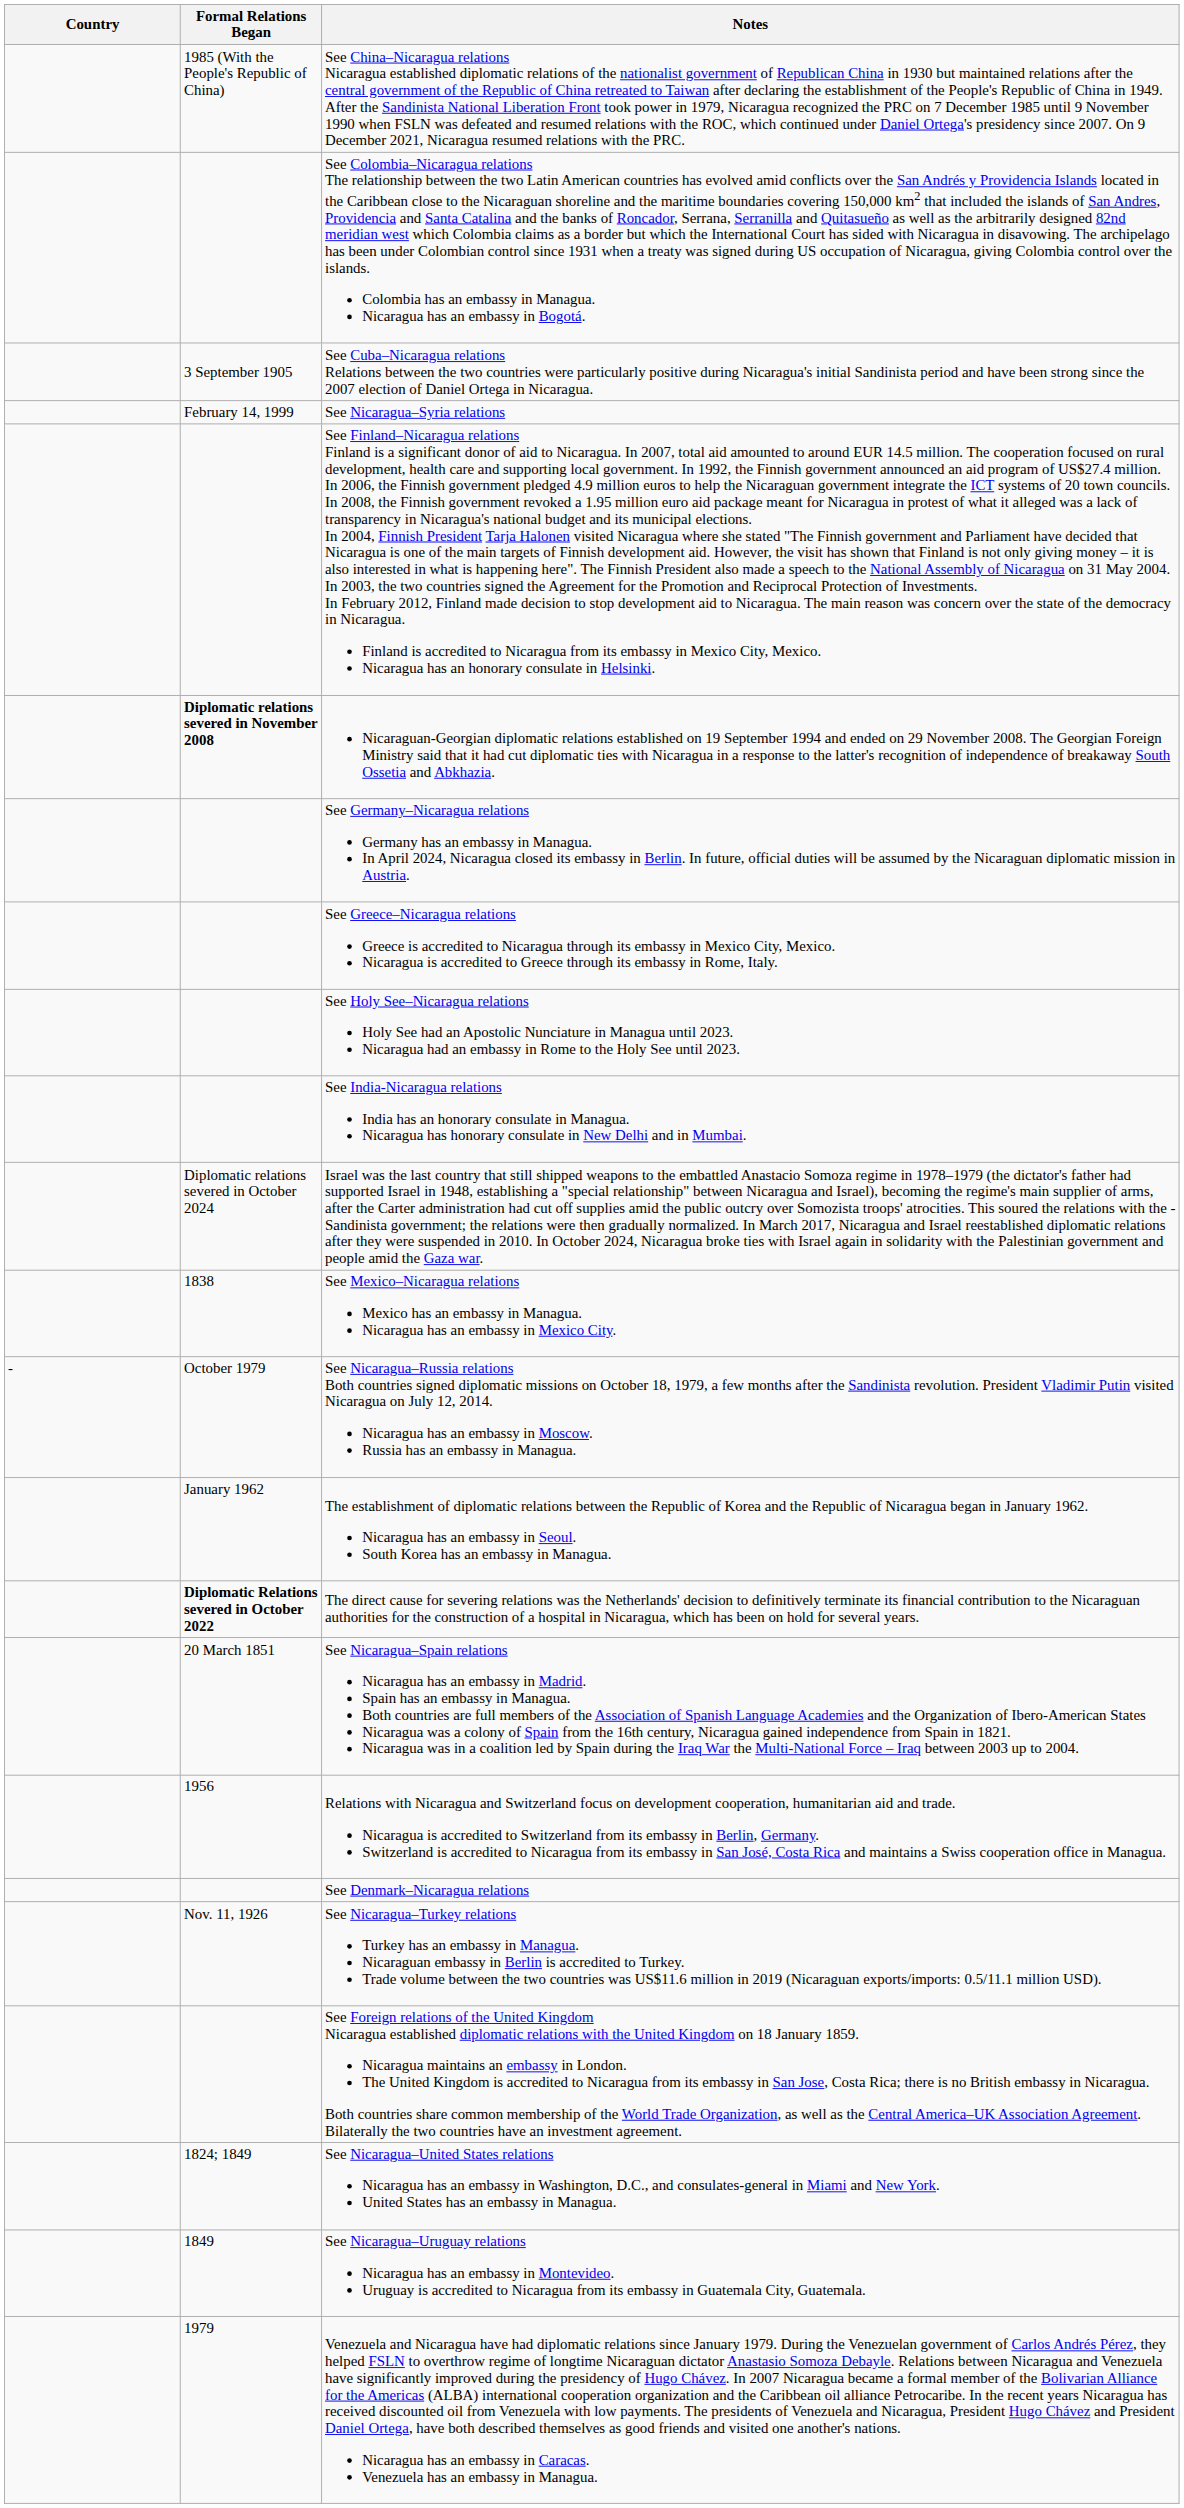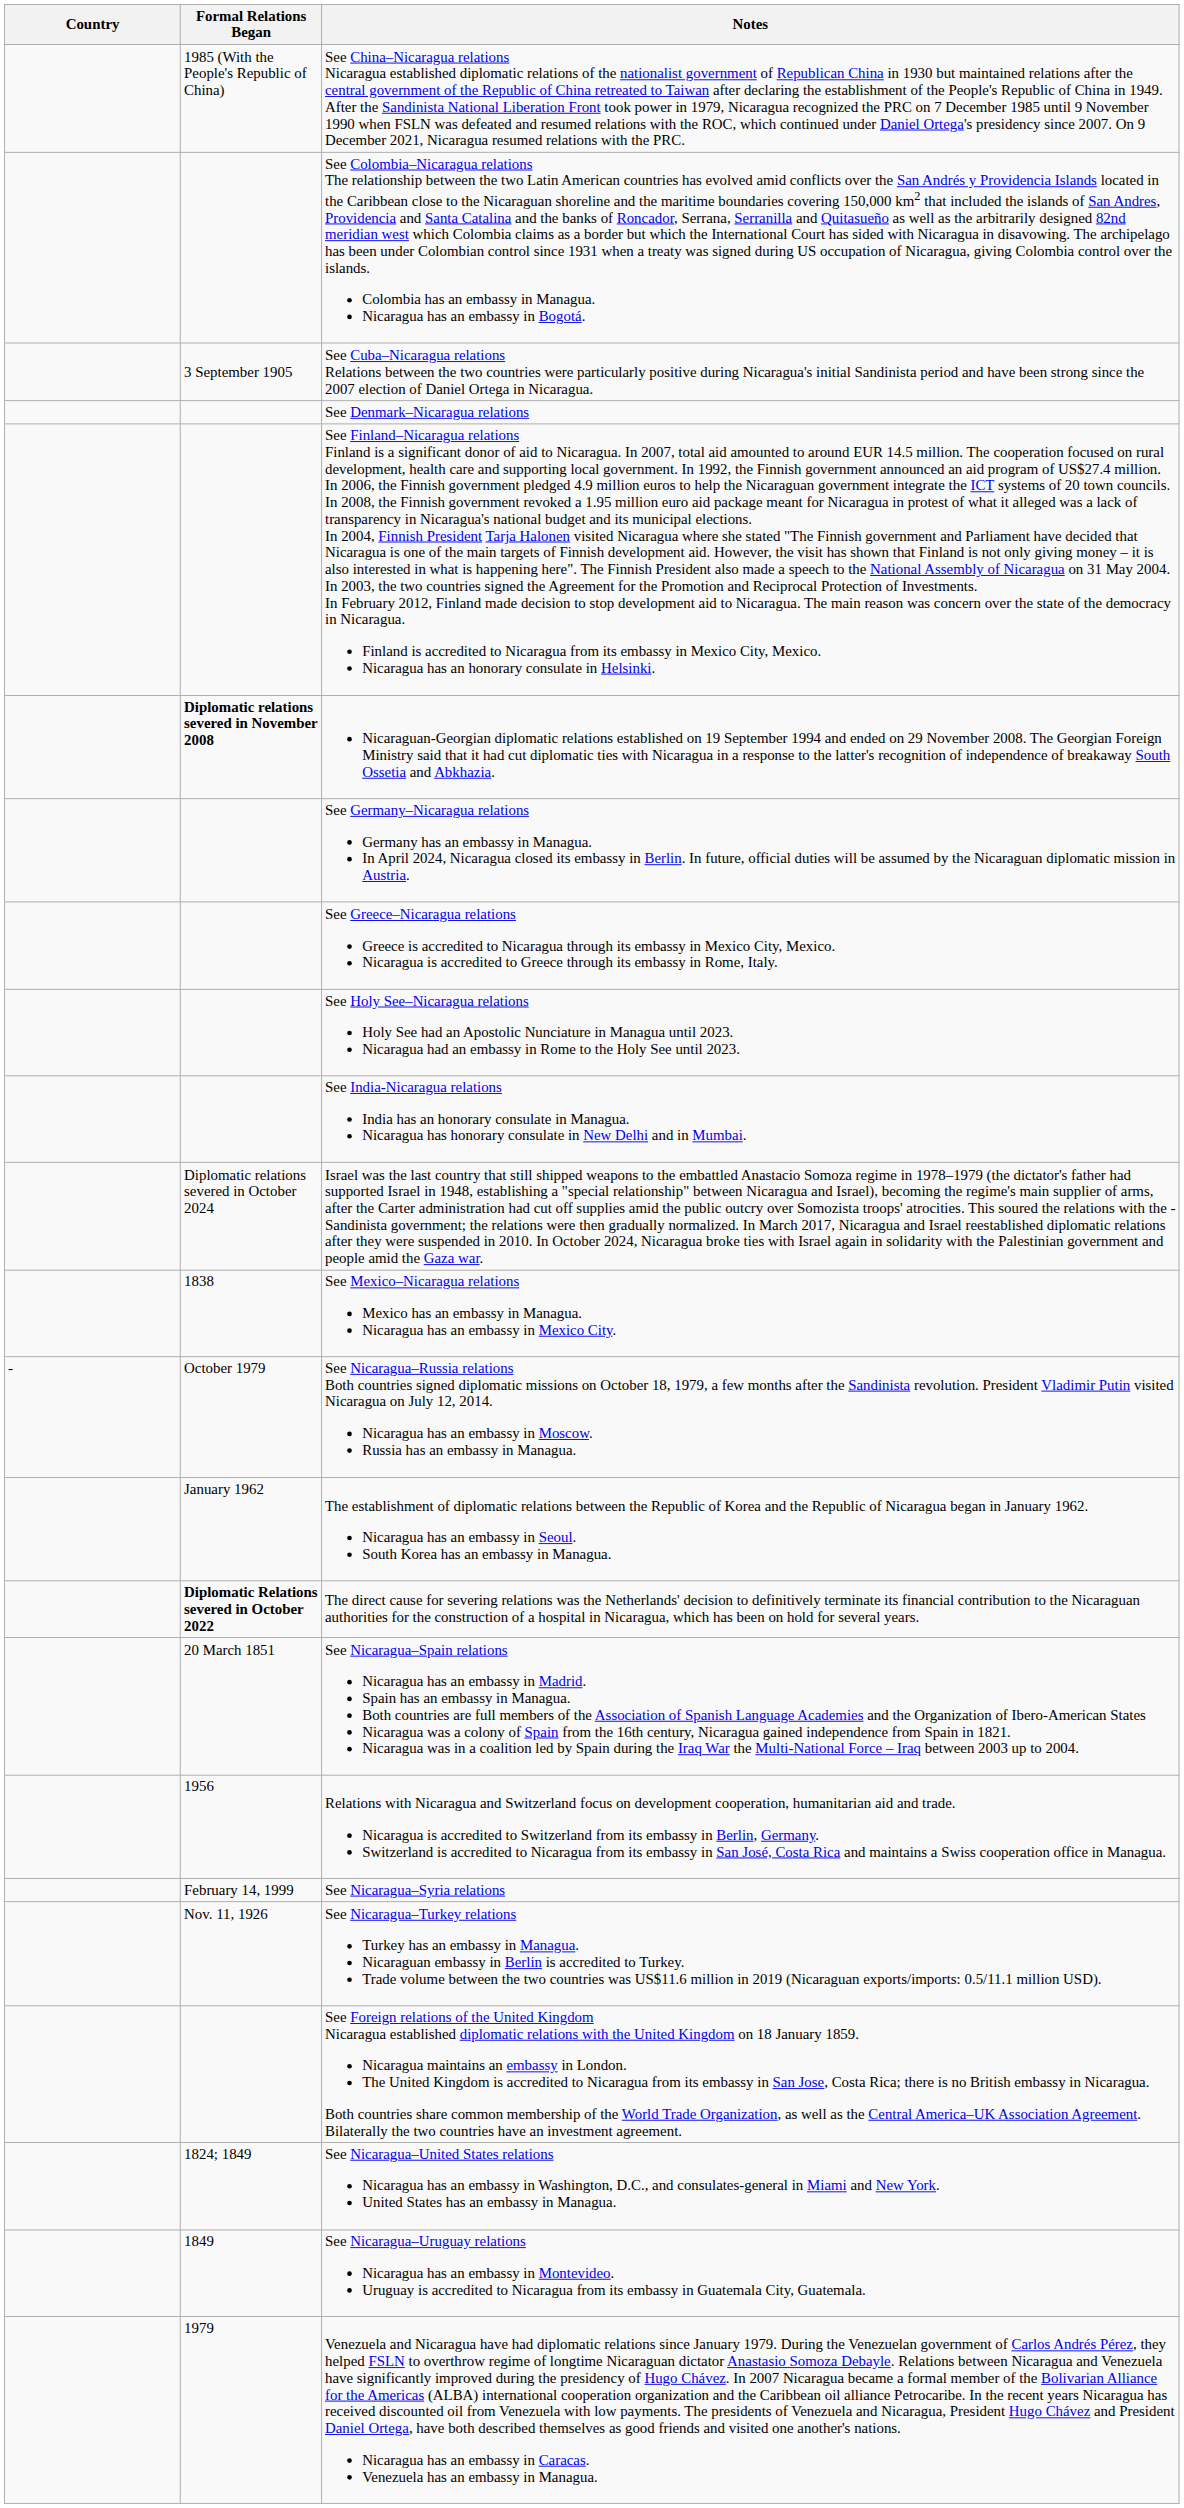rows swapped: (427, 1890) <-> (415, 412)
